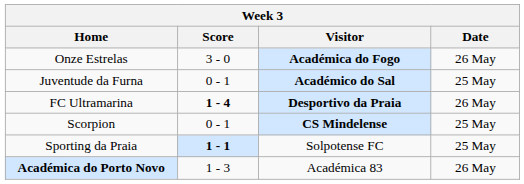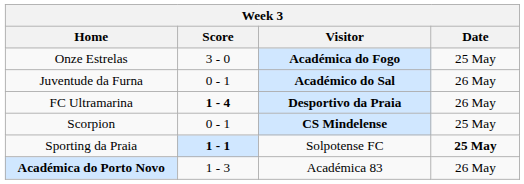(475, 59) 26 May -> (475, 59) 25 May
(475, 81) 25 May -> (475, 81) 26 May
(475, 146) normal -> (475, 146) bold
